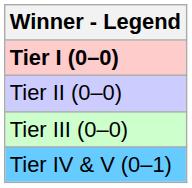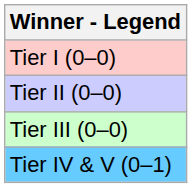(64, 57) bold -> (63, 57) normal
